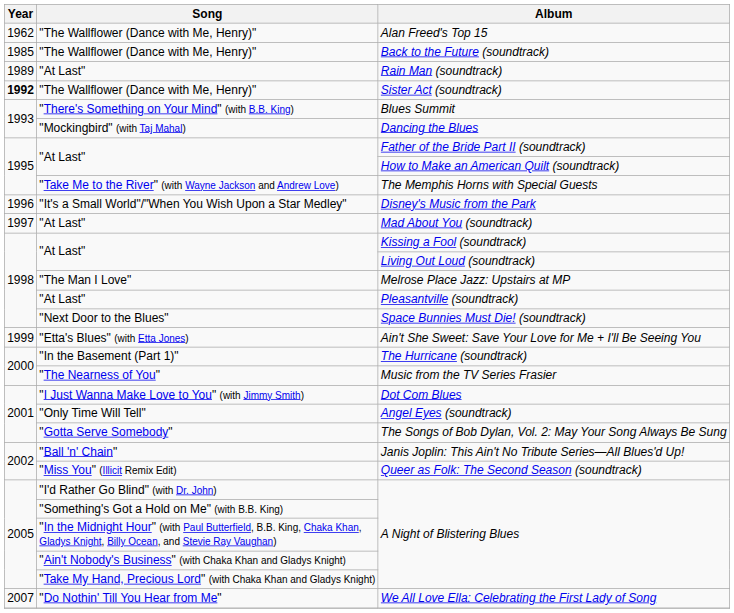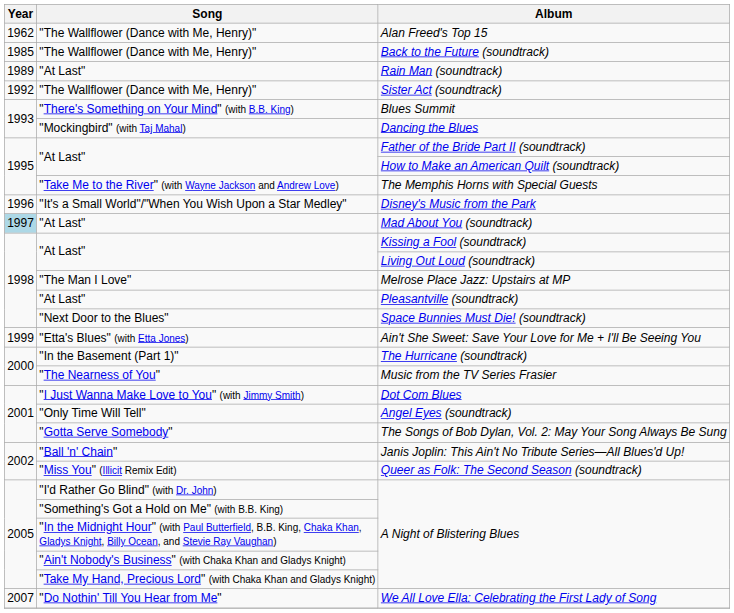(20, 90) bold -> (20, 90) normal
(20, 223) no background -> (20, 223) lightblue background
